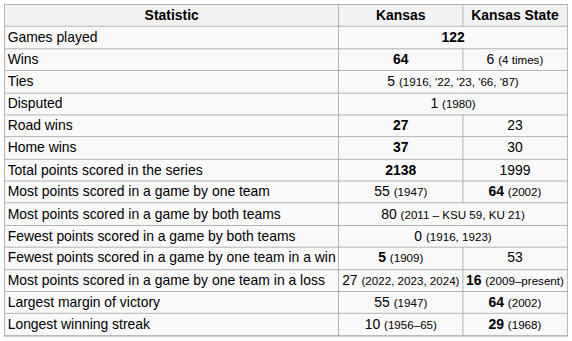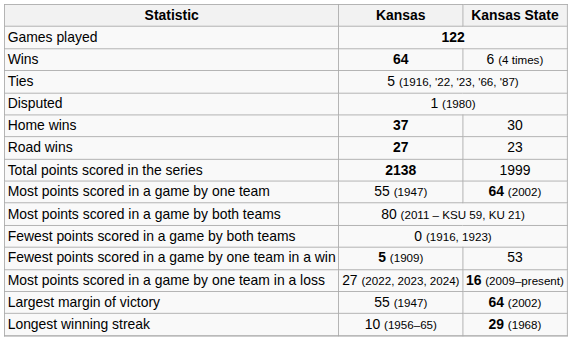rows swapped: (42, 147) <-> (40, 125)
